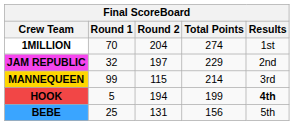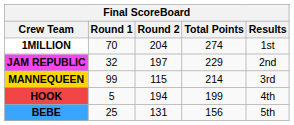(268, 96) bold -> (268, 96) normal
